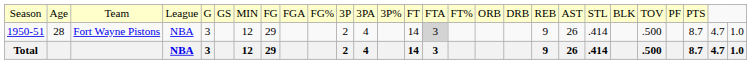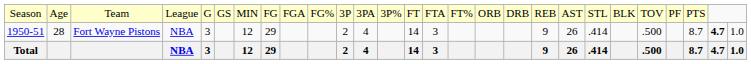(435, 31) lightgrey background -> (435, 31) no background
(718, 31) normal -> (718, 31) bold
